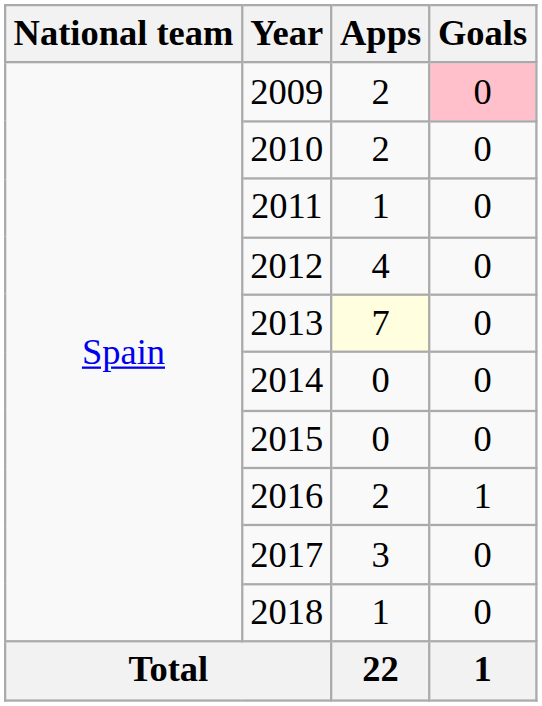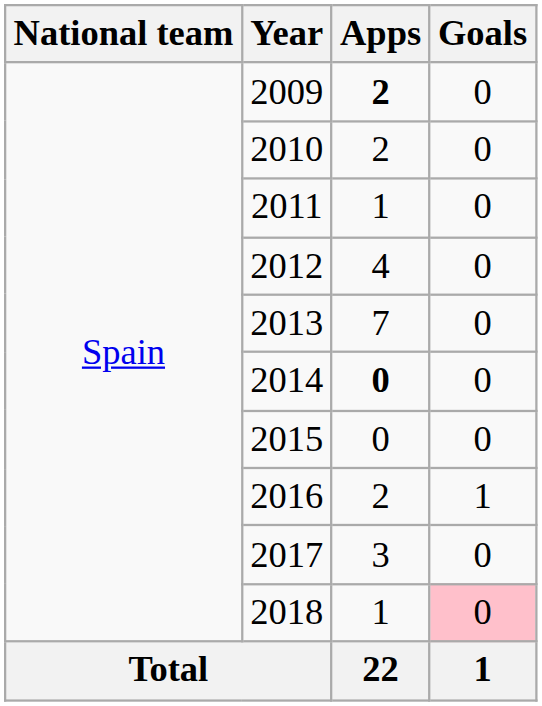(381, 91) normal -> (381, 91) bold
(483, 91) pink background -> (483, 91) no background
(381, 322) lightyellow background -> (381, 322) no background
(381, 380) normal -> (381, 380) bold
(483, 611) no background -> (483, 611) pink background
